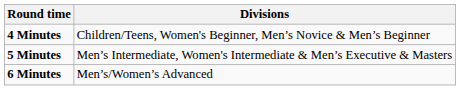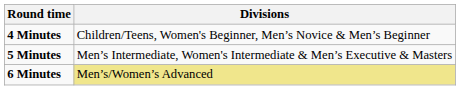(145, 74) no background -> (145, 74) khaki background
